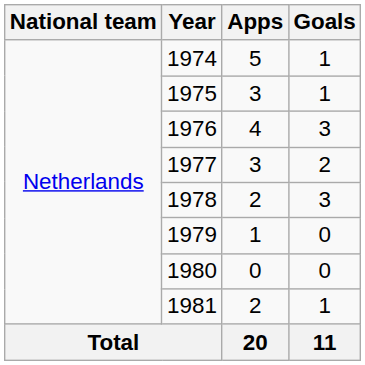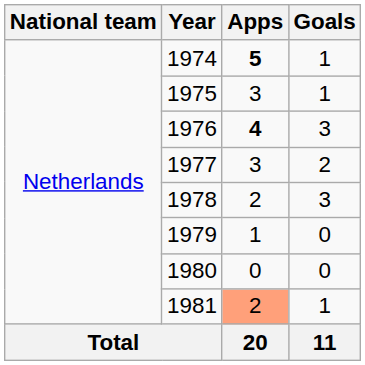(255, 57) normal -> (255, 57) bold
(255, 128) normal -> (255, 128) bold
(255, 306) no background -> (255, 306) lightsalmon background
